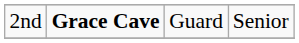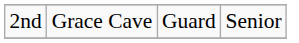(106, 21) bold -> (102, 21) normal
